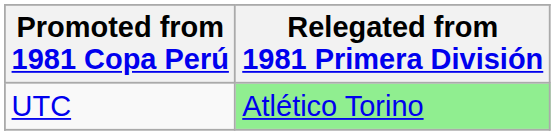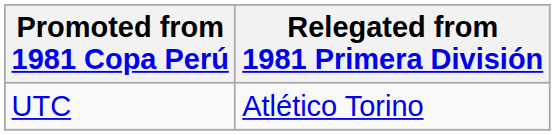(333, 105) lightgreen background -> (333, 105) no background
